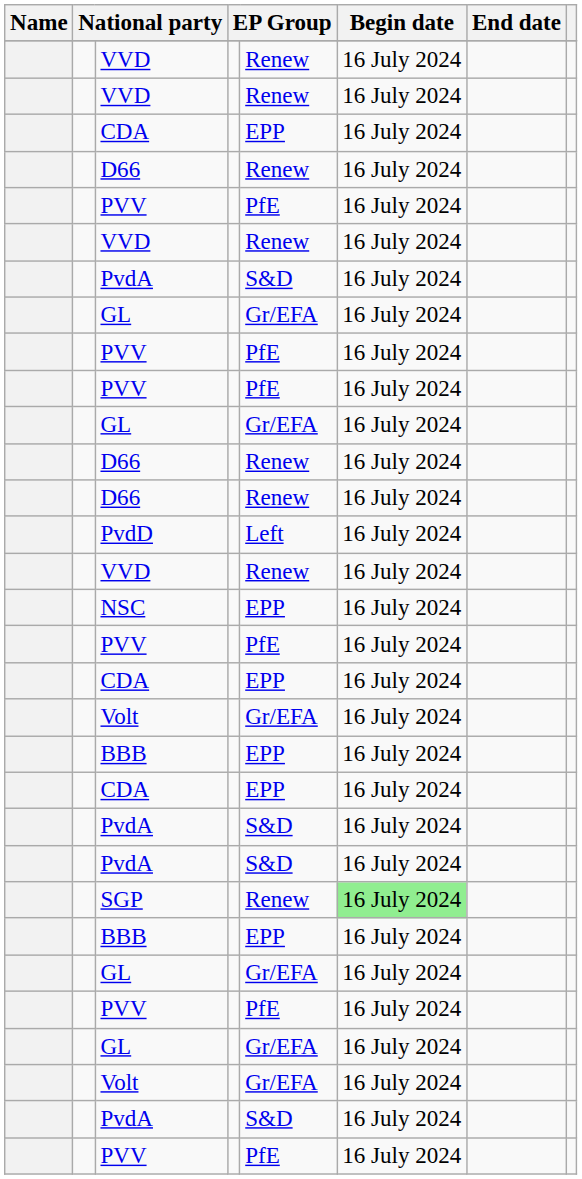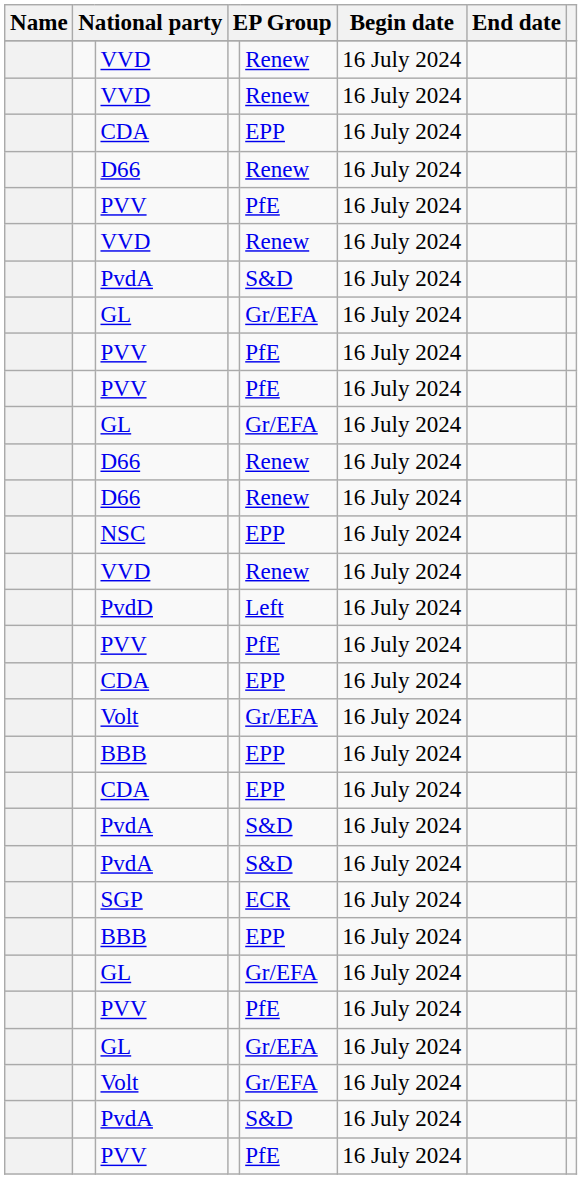rows swapped: (39, 608) <-> (39, 535)
(277, 899) Renew -> (268, 899) ECR
(402, 899) lightgreen background -> (402, 899) no background
